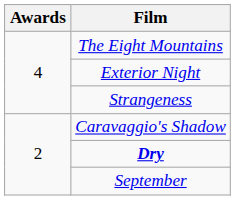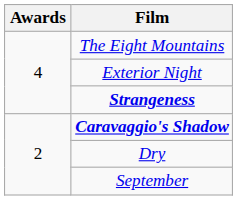(151, 99) normal -> (152, 99) bold
(151, 126) normal -> (152, 126) bold
(151, 153) bold -> (152, 153) normal
